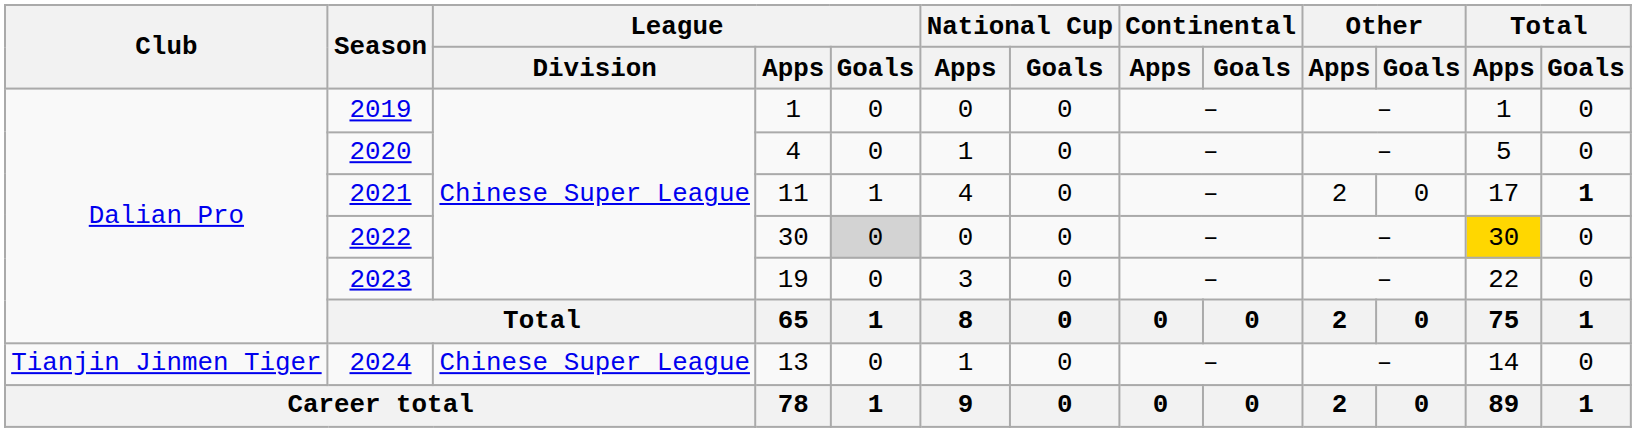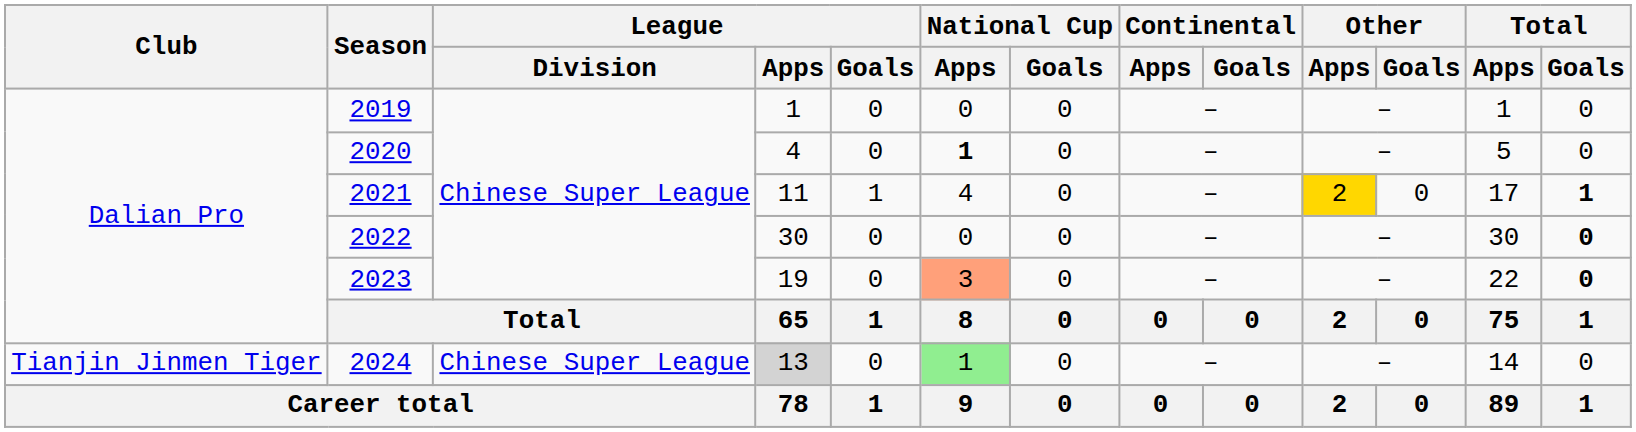(965, 153) normal -> (965, 153) bold
(1339, 195) no background -> (1339, 195) gold background
(875, 237) lightgrey background -> (875, 237) no background
(1504, 237) gold background -> (1504, 237) no background
(1586, 237) normal -> (1586, 237) bold
(965, 279) no background -> (965, 279) lightsalmon background
(1586, 279) normal -> (1586, 279) bold
(793, 363) no background -> (793, 363) lightgrey background
(965, 363) no background -> (965, 363) lightgreen background
